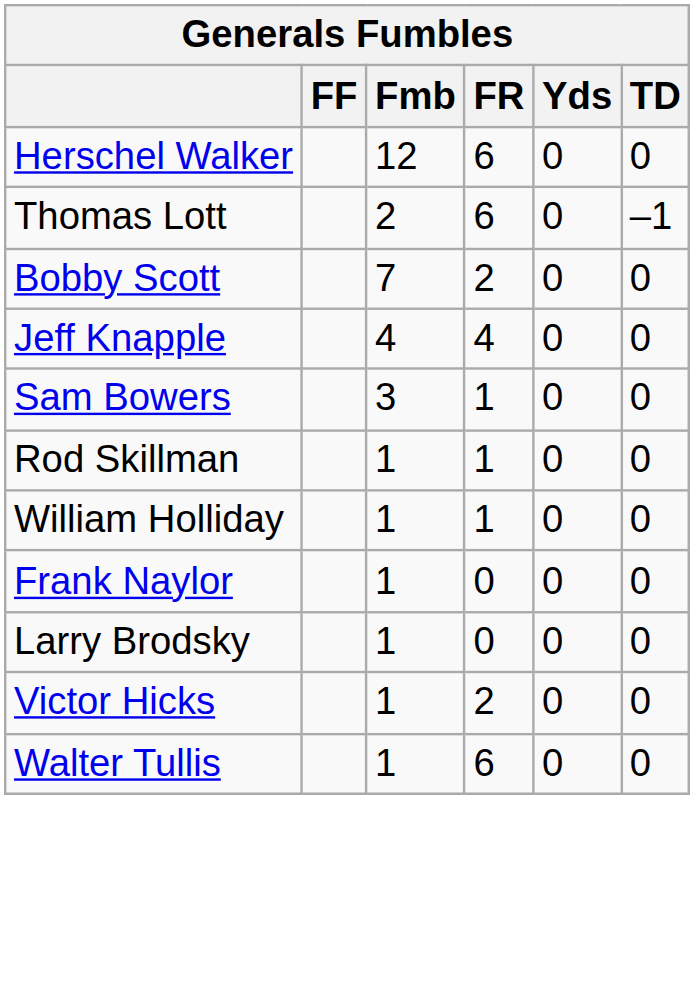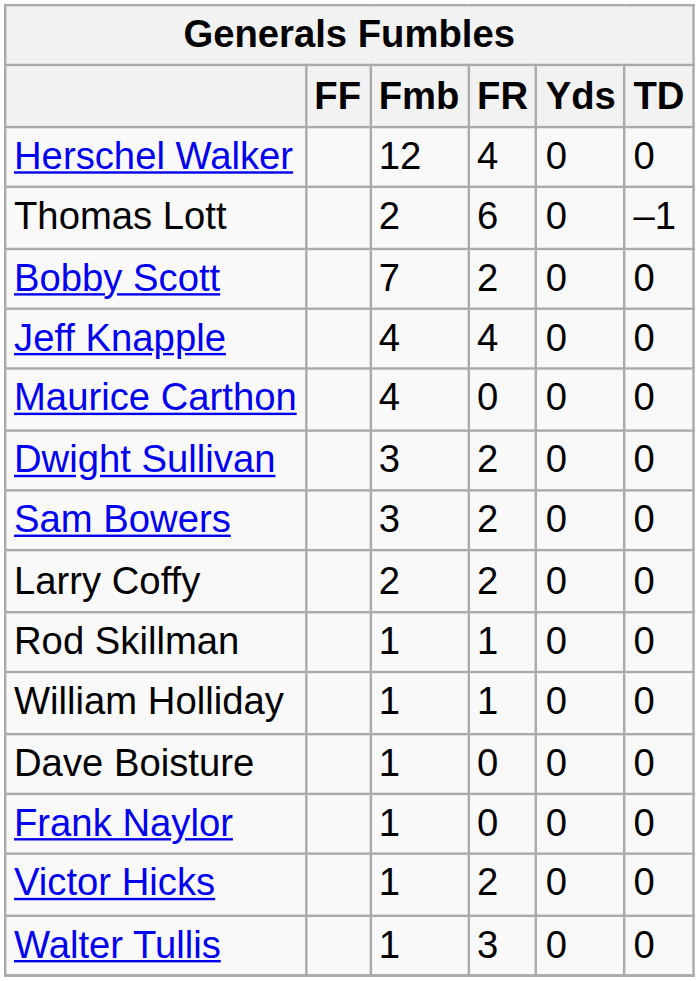(484, 156) 6 -> (488, 156) 4
+ row: (155, 398)
+ row: (145, 459)
(484, 398) 1 -> (488, 519) 2
+ row: (107, 580)
+ row: (134, 762)
- row: (132, 641)
(484, 762) 6 -> (488, 944) 3
